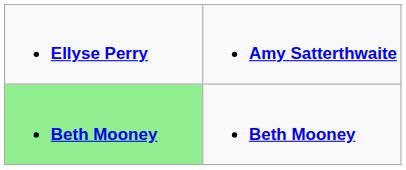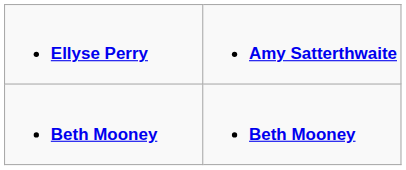(104, 134) lightgreen background -> (104, 134) no background
